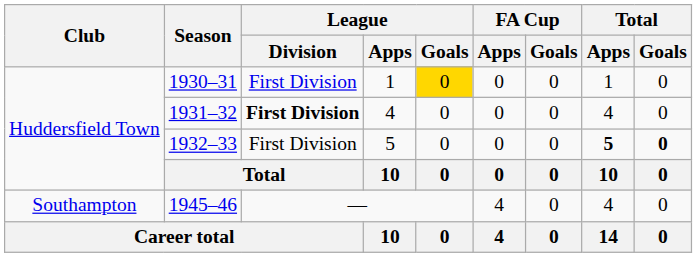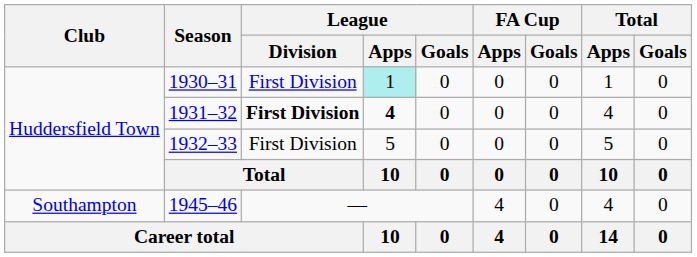(390, 81) no background -> (390, 81) paleturquoise background
(445, 81) gold background -> (445, 81) no background
(390, 112) normal -> (390, 112) bold
(608, 143) bold -> (608, 143) normal
(663, 143) bold -> (663, 143) normal
